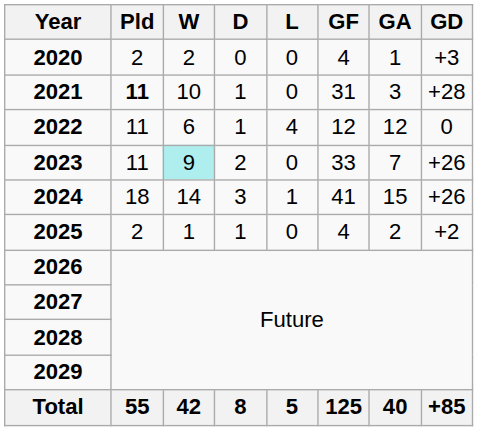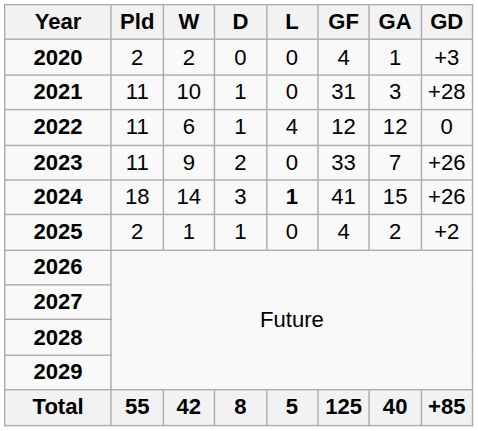(137, 92) bold -> (137, 92) normal
(189, 162) paleturquoise background -> (189, 162) no background
(292, 197) normal -> (292, 197) bold
